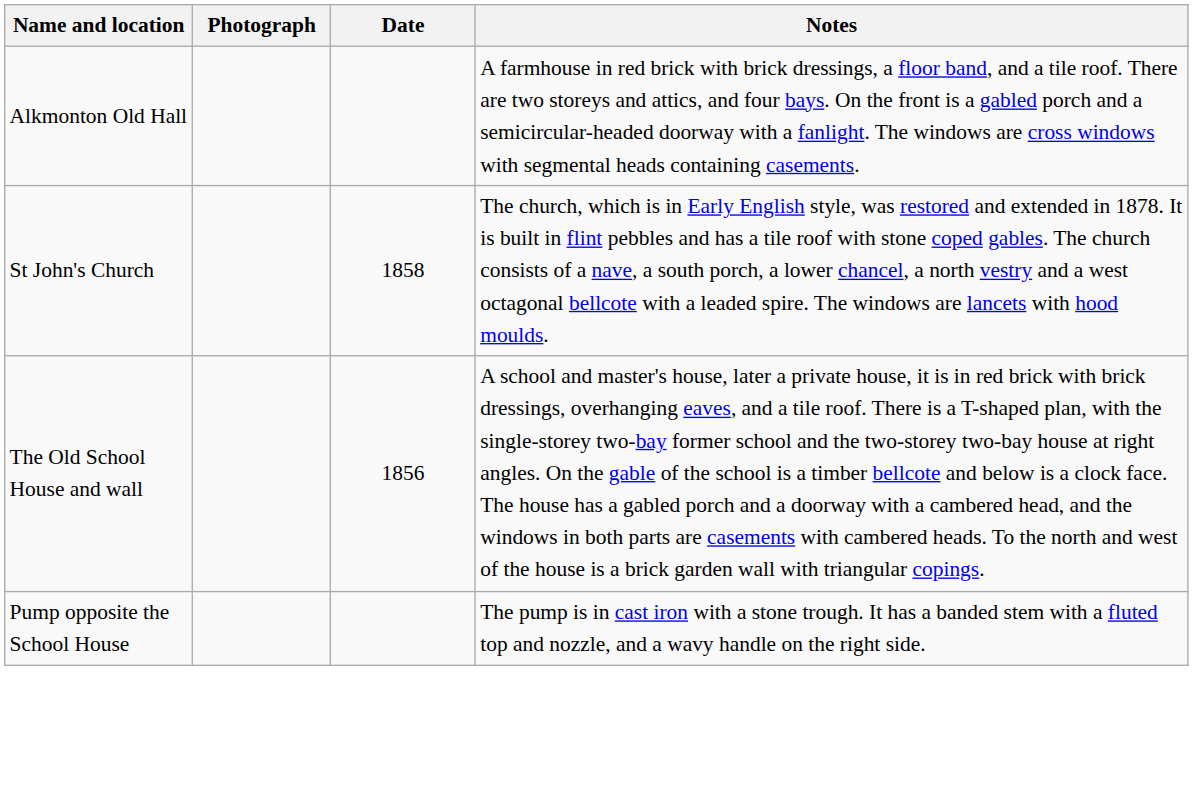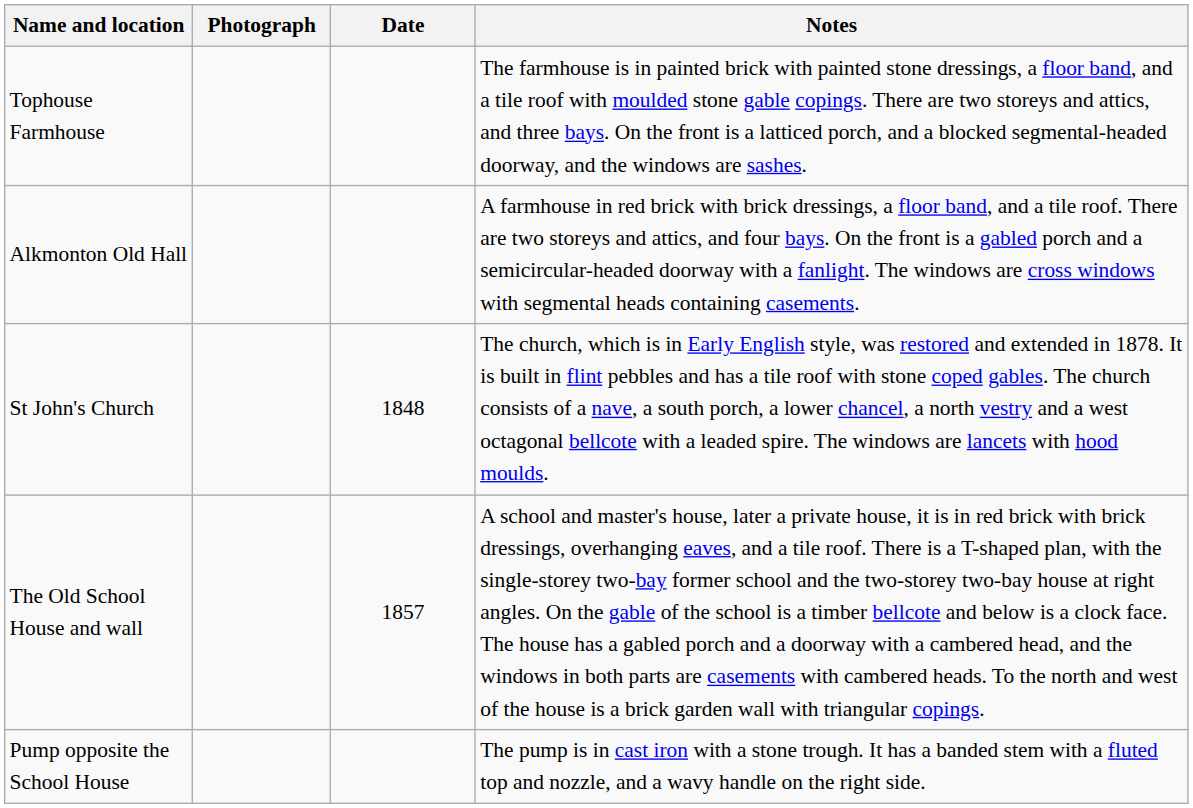+ row: (57, 115)
(403, 270) 1858 -> (403, 408) 1848
(403, 473) 1856 -> (403, 611) 1857
